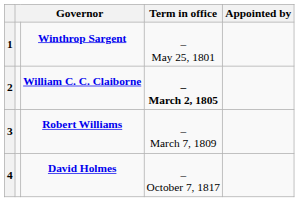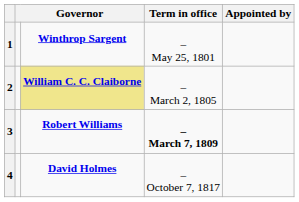(82, 81) no background -> (82, 81) khaki background
(183, 94) bold -> (183, 94) normal
(183, 137) normal -> (183, 137) bold
